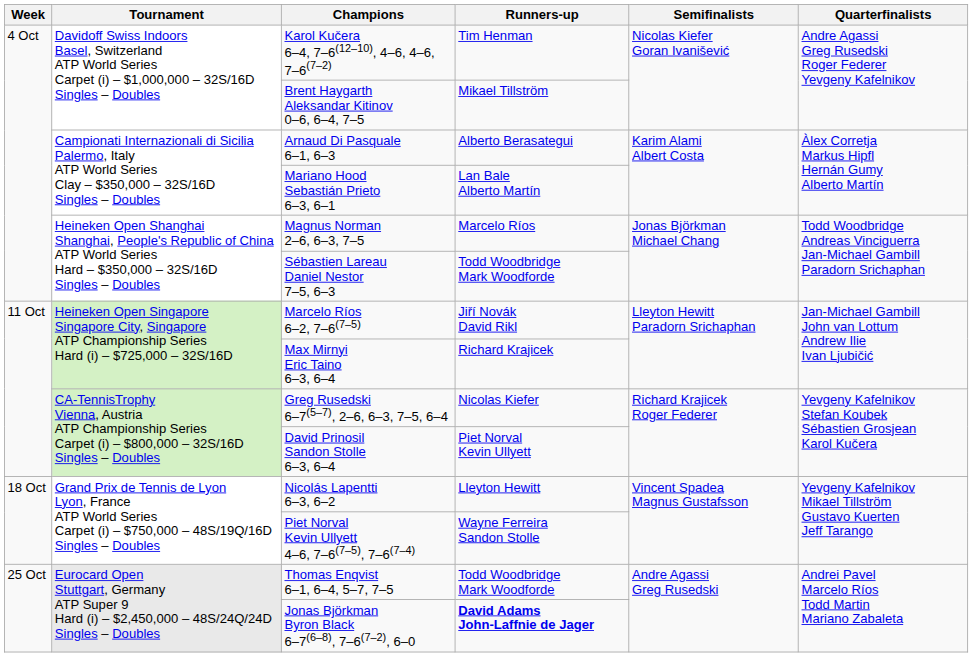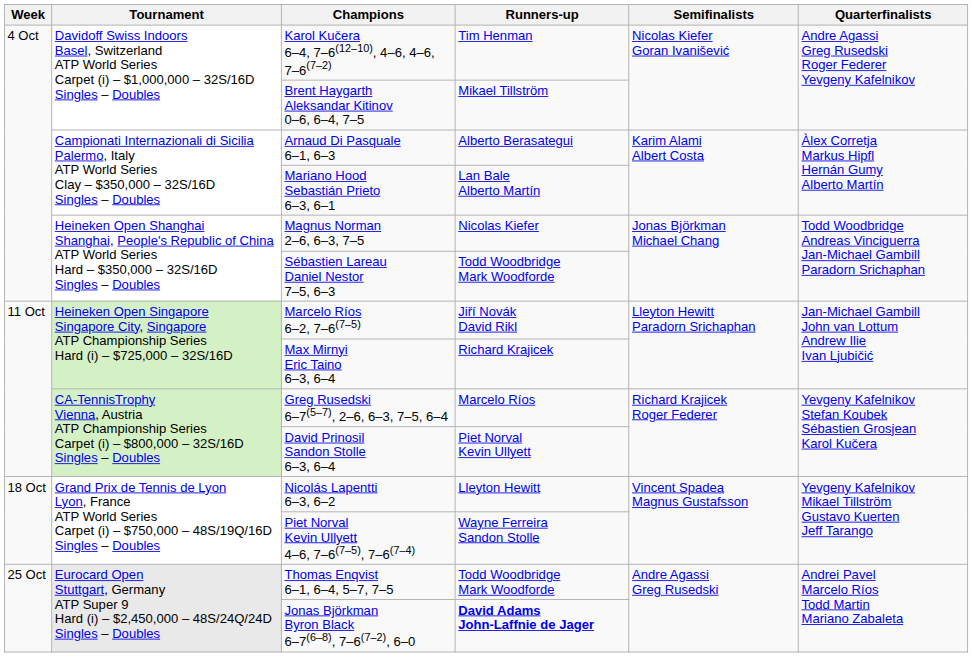(497, 226) Marcelo Ríos -> (499, 226) Nicolas Kiefer
(499, 399) Nicolas Kiefer -> (497, 399) Marcelo Ríos
